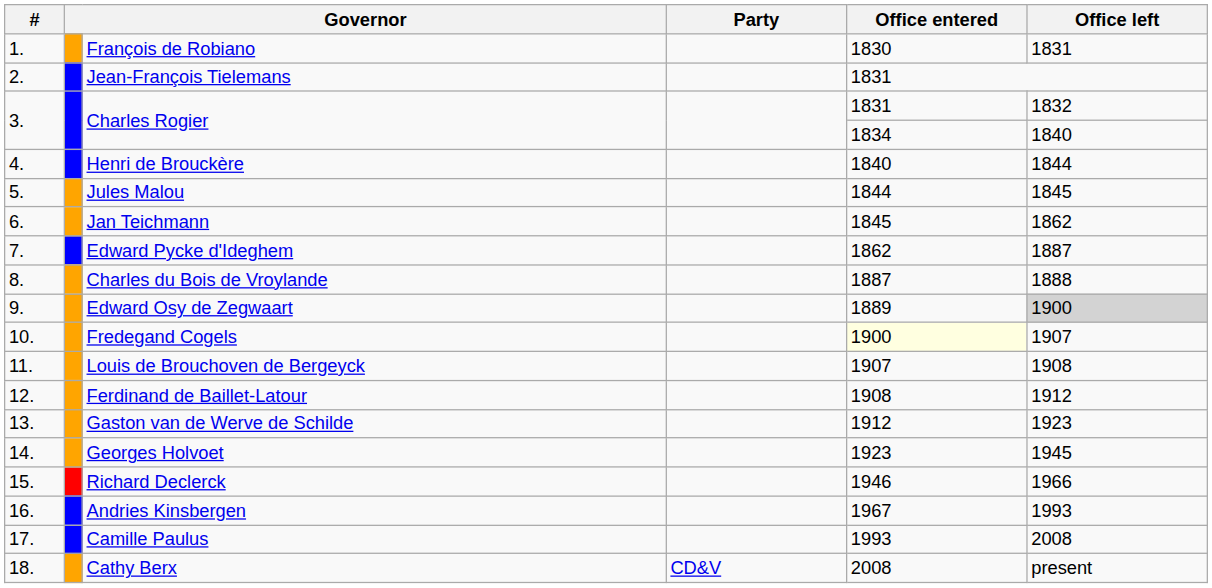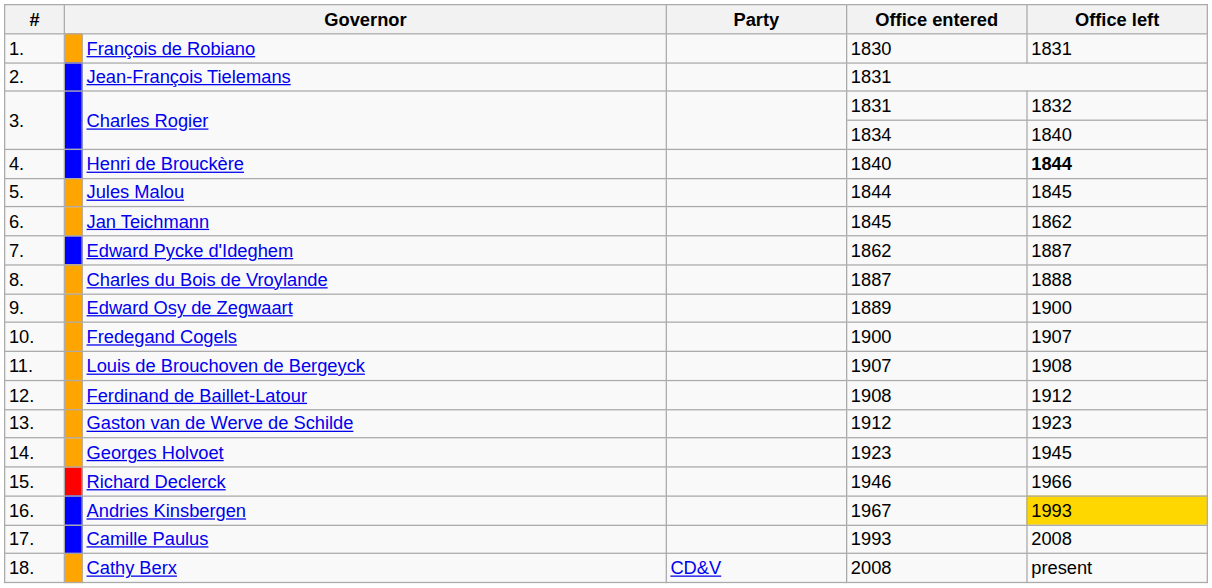(1052, 164) normal -> (1052, 164) bold
(1052, 308) lightgrey background -> (1052, 308) no background
(871, 337) lightyellow background -> (871, 337) no background
(1052, 511) no background -> (1052, 511) gold background
